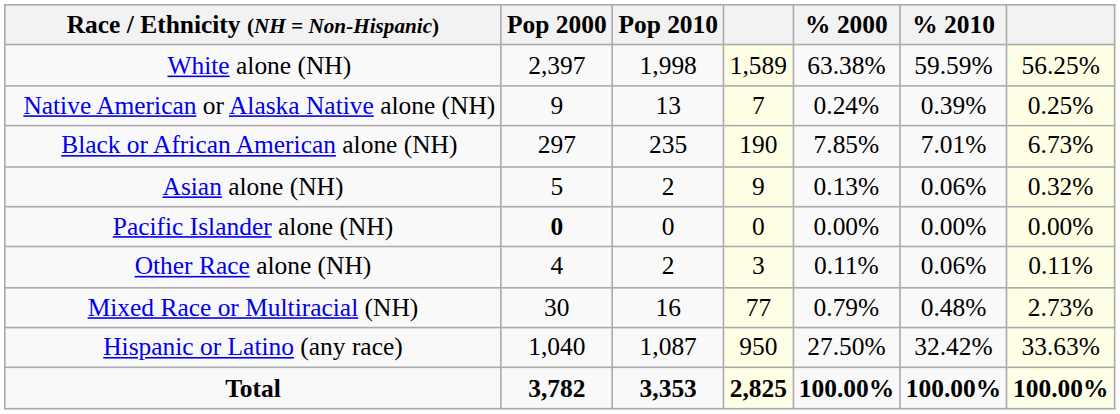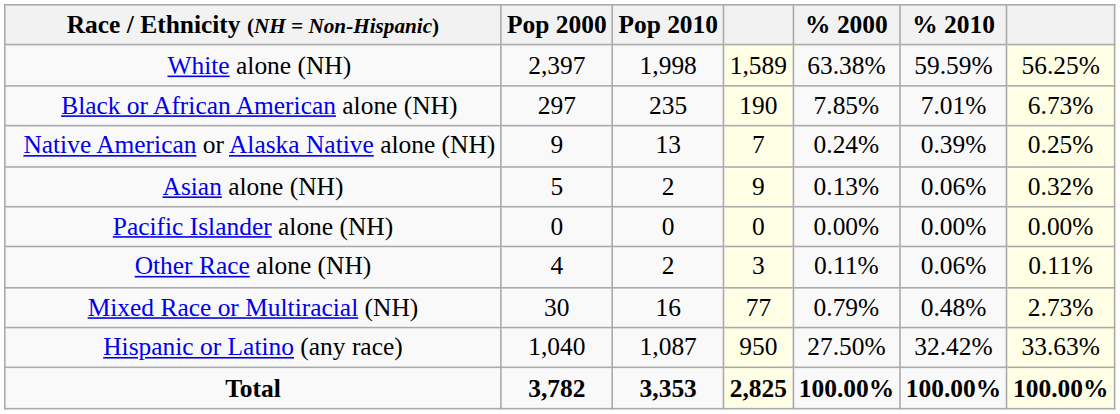rows swapped: (253, 145) <-> (253, 105)
(557, 226) bold -> (557, 226) normal
